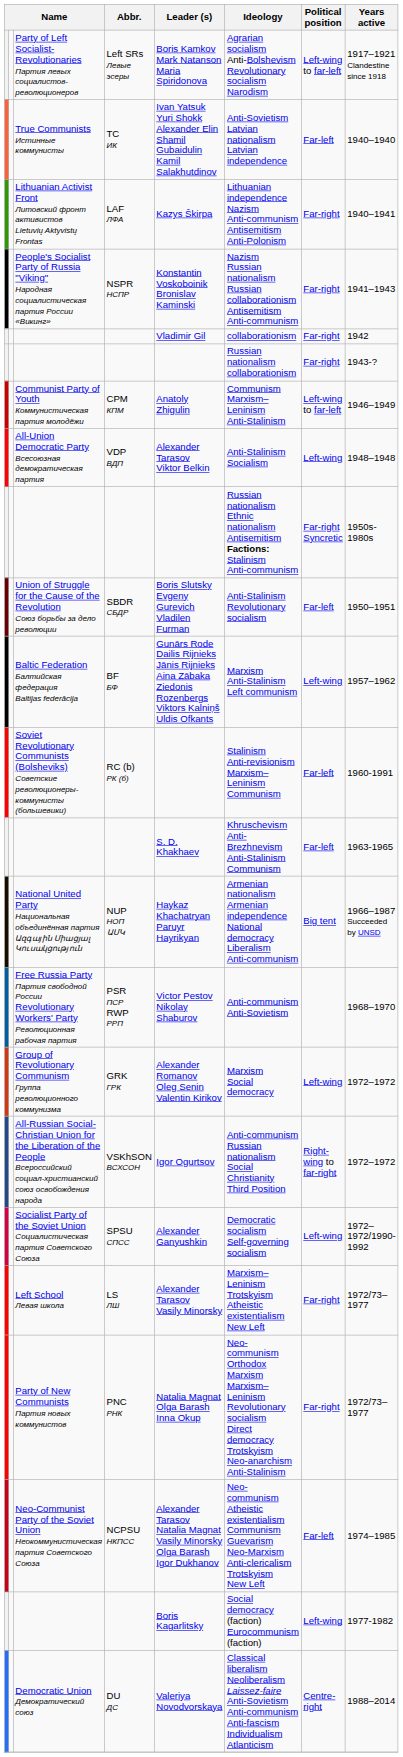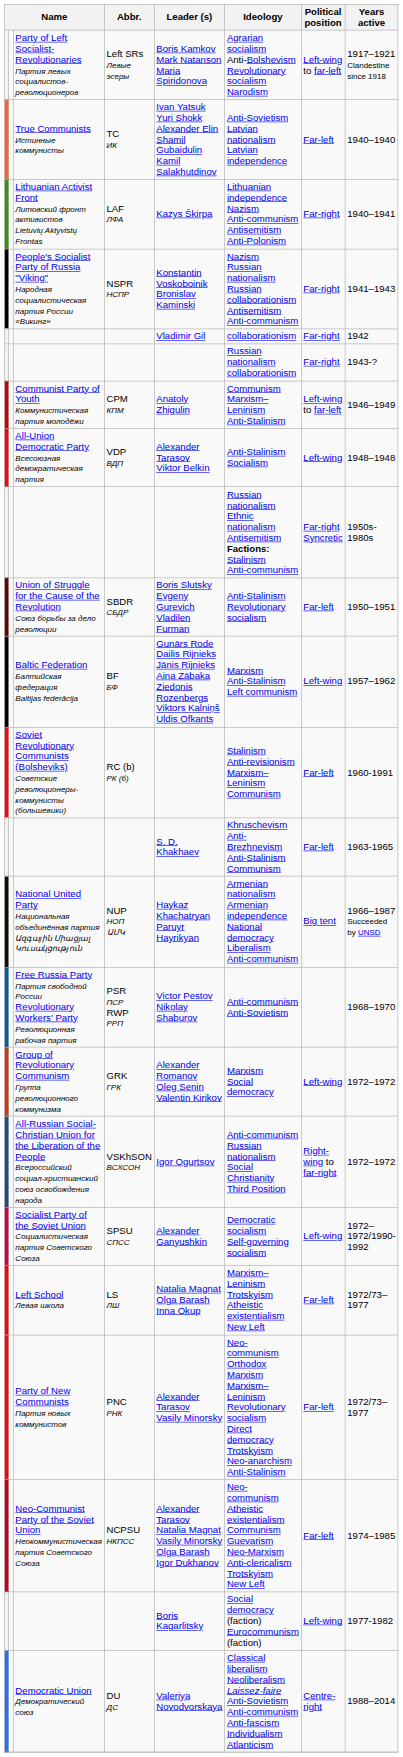(189, 1300) Alexander Tarasov Vasily Minorsky -> (189, 1300) Natalia Magnat Olga Barash Inna Okup
(321, 1300) Far-right -> (319, 1300) Far-left
(189, 1407) Natalia Magnat Olga Barash Inna Okup -> (189, 1407) Alexander Tarasov Vasily Minorsky
(321, 1407) Far-right -> (319, 1407) Far-left
